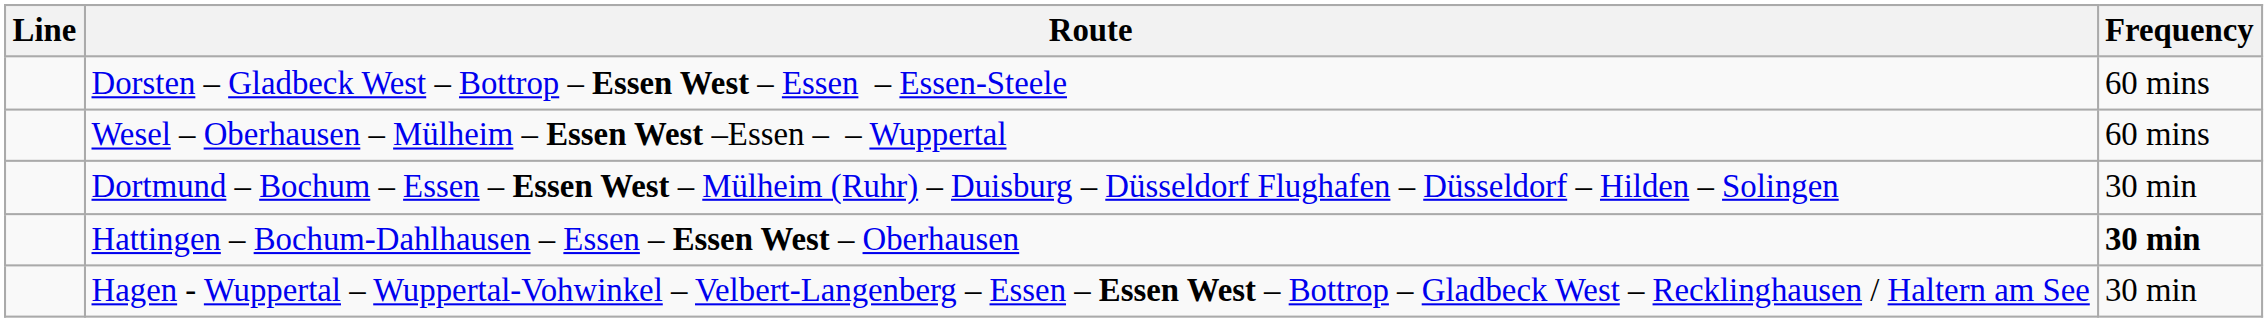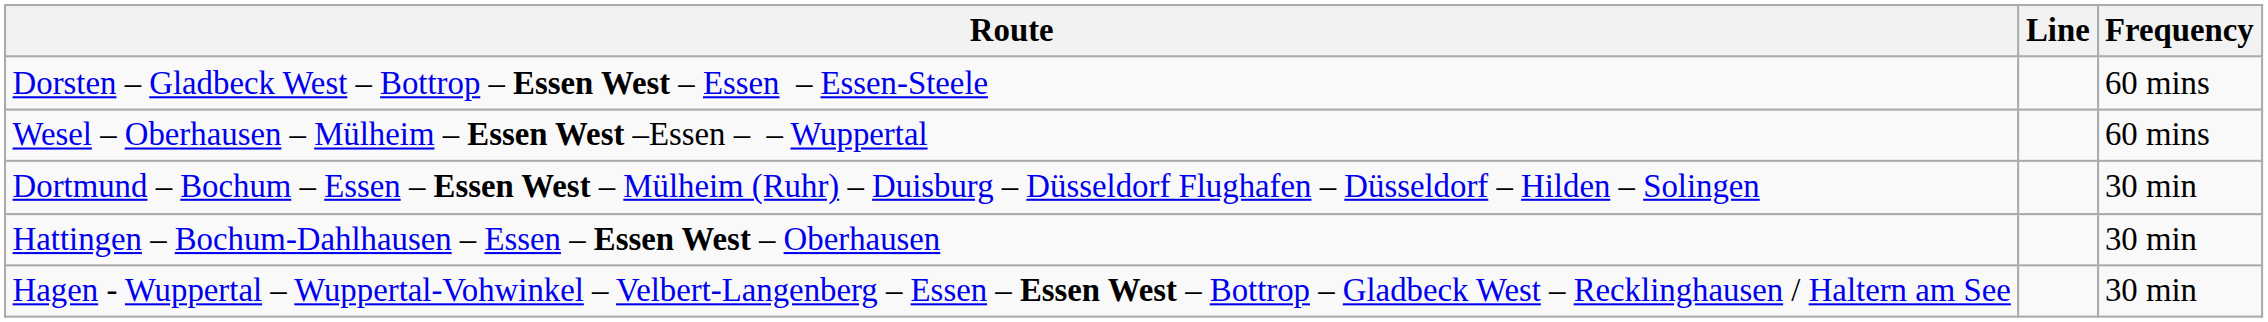columns swapped: (44, 30) <-> (1091, 30)
(2153, 238) bold -> (2151, 238) normal
